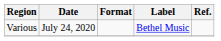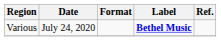(163, 28) normal -> (164, 28) bold
